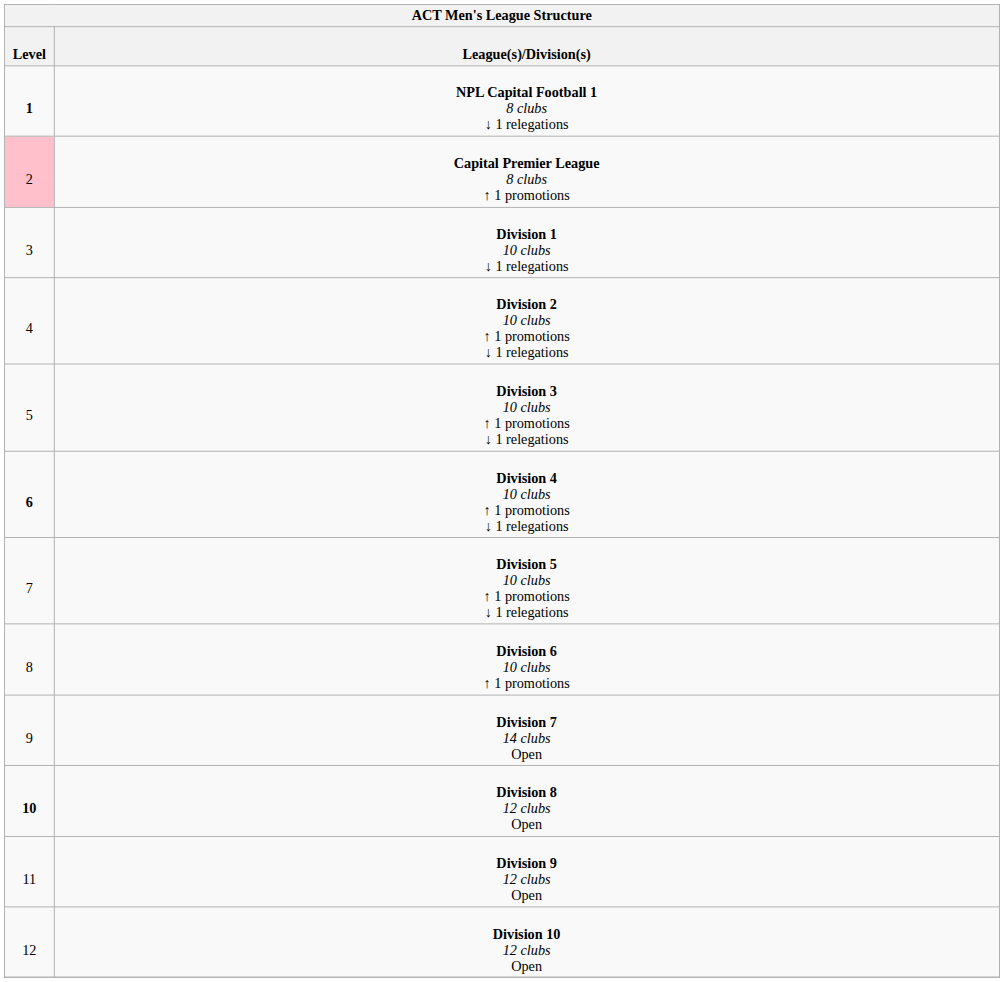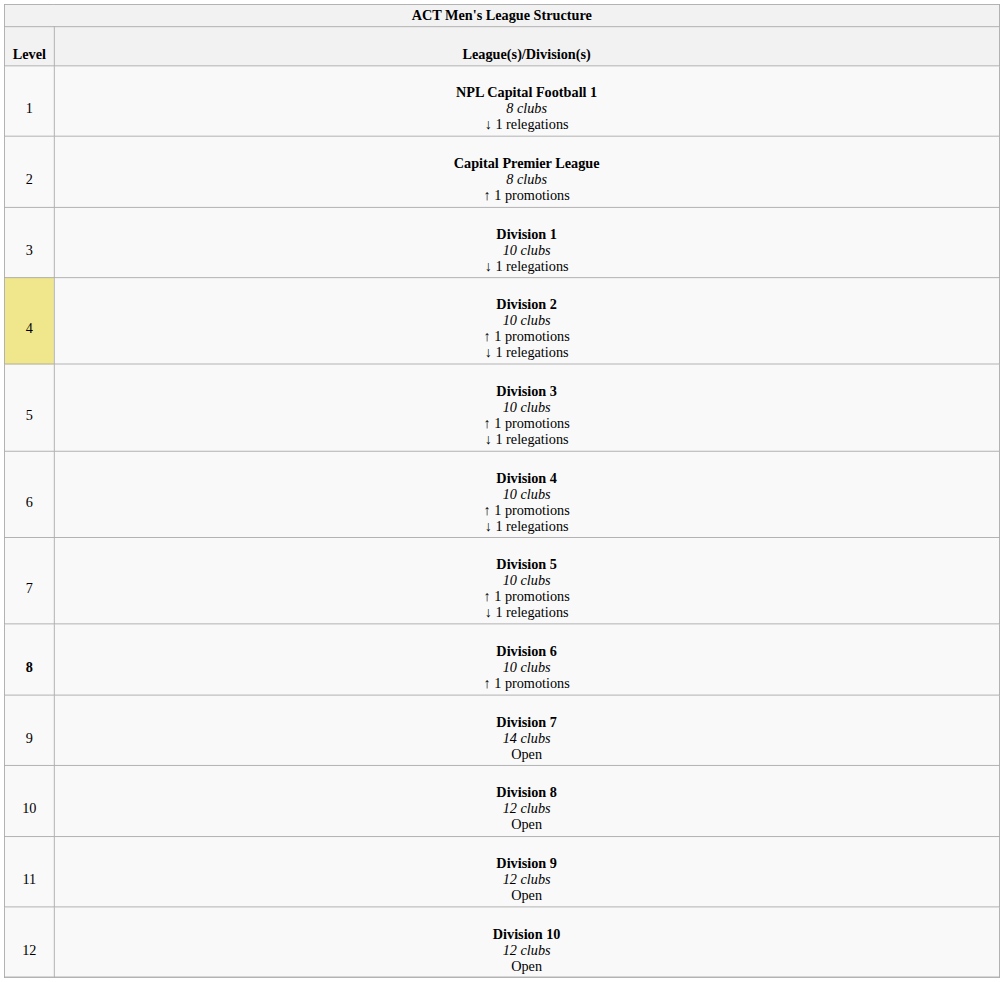(29, 109) bold -> (29, 109) normal
(29, 179) pink background -> (29, 179) no background
(29, 328) no background -> (29, 328) khaki background
(29, 502) bold -> (29, 502) normal
(29, 667) normal -> (29, 667) bold
(29, 808) bold -> (29, 808) normal
